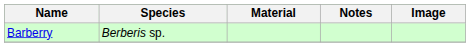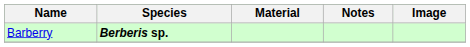(133, 32) normal -> (134, 32) bold
